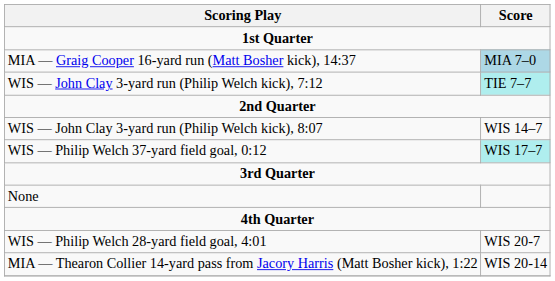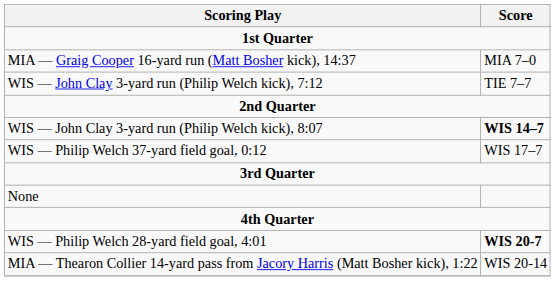(510, 60) lightblue background -> (510, 60) no background
(508, 83) paleturquoise background -> (508, 83) no background
(513, 128) normal -> (514, 128) bold
(513, 151) paleturquoise background -> (513, 151) no background
(512, 241) normal -> (513, 241) bold
